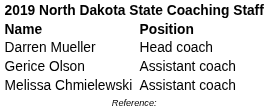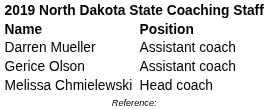(176, 48) Head coach -> (188, 48) Assistant coach
(188, 86) Assistant coach -> (176, 86) Head coach
